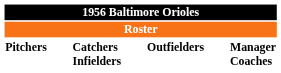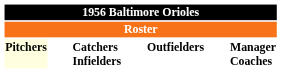(26, 46) no background -> (26, 46) lightyellow background
